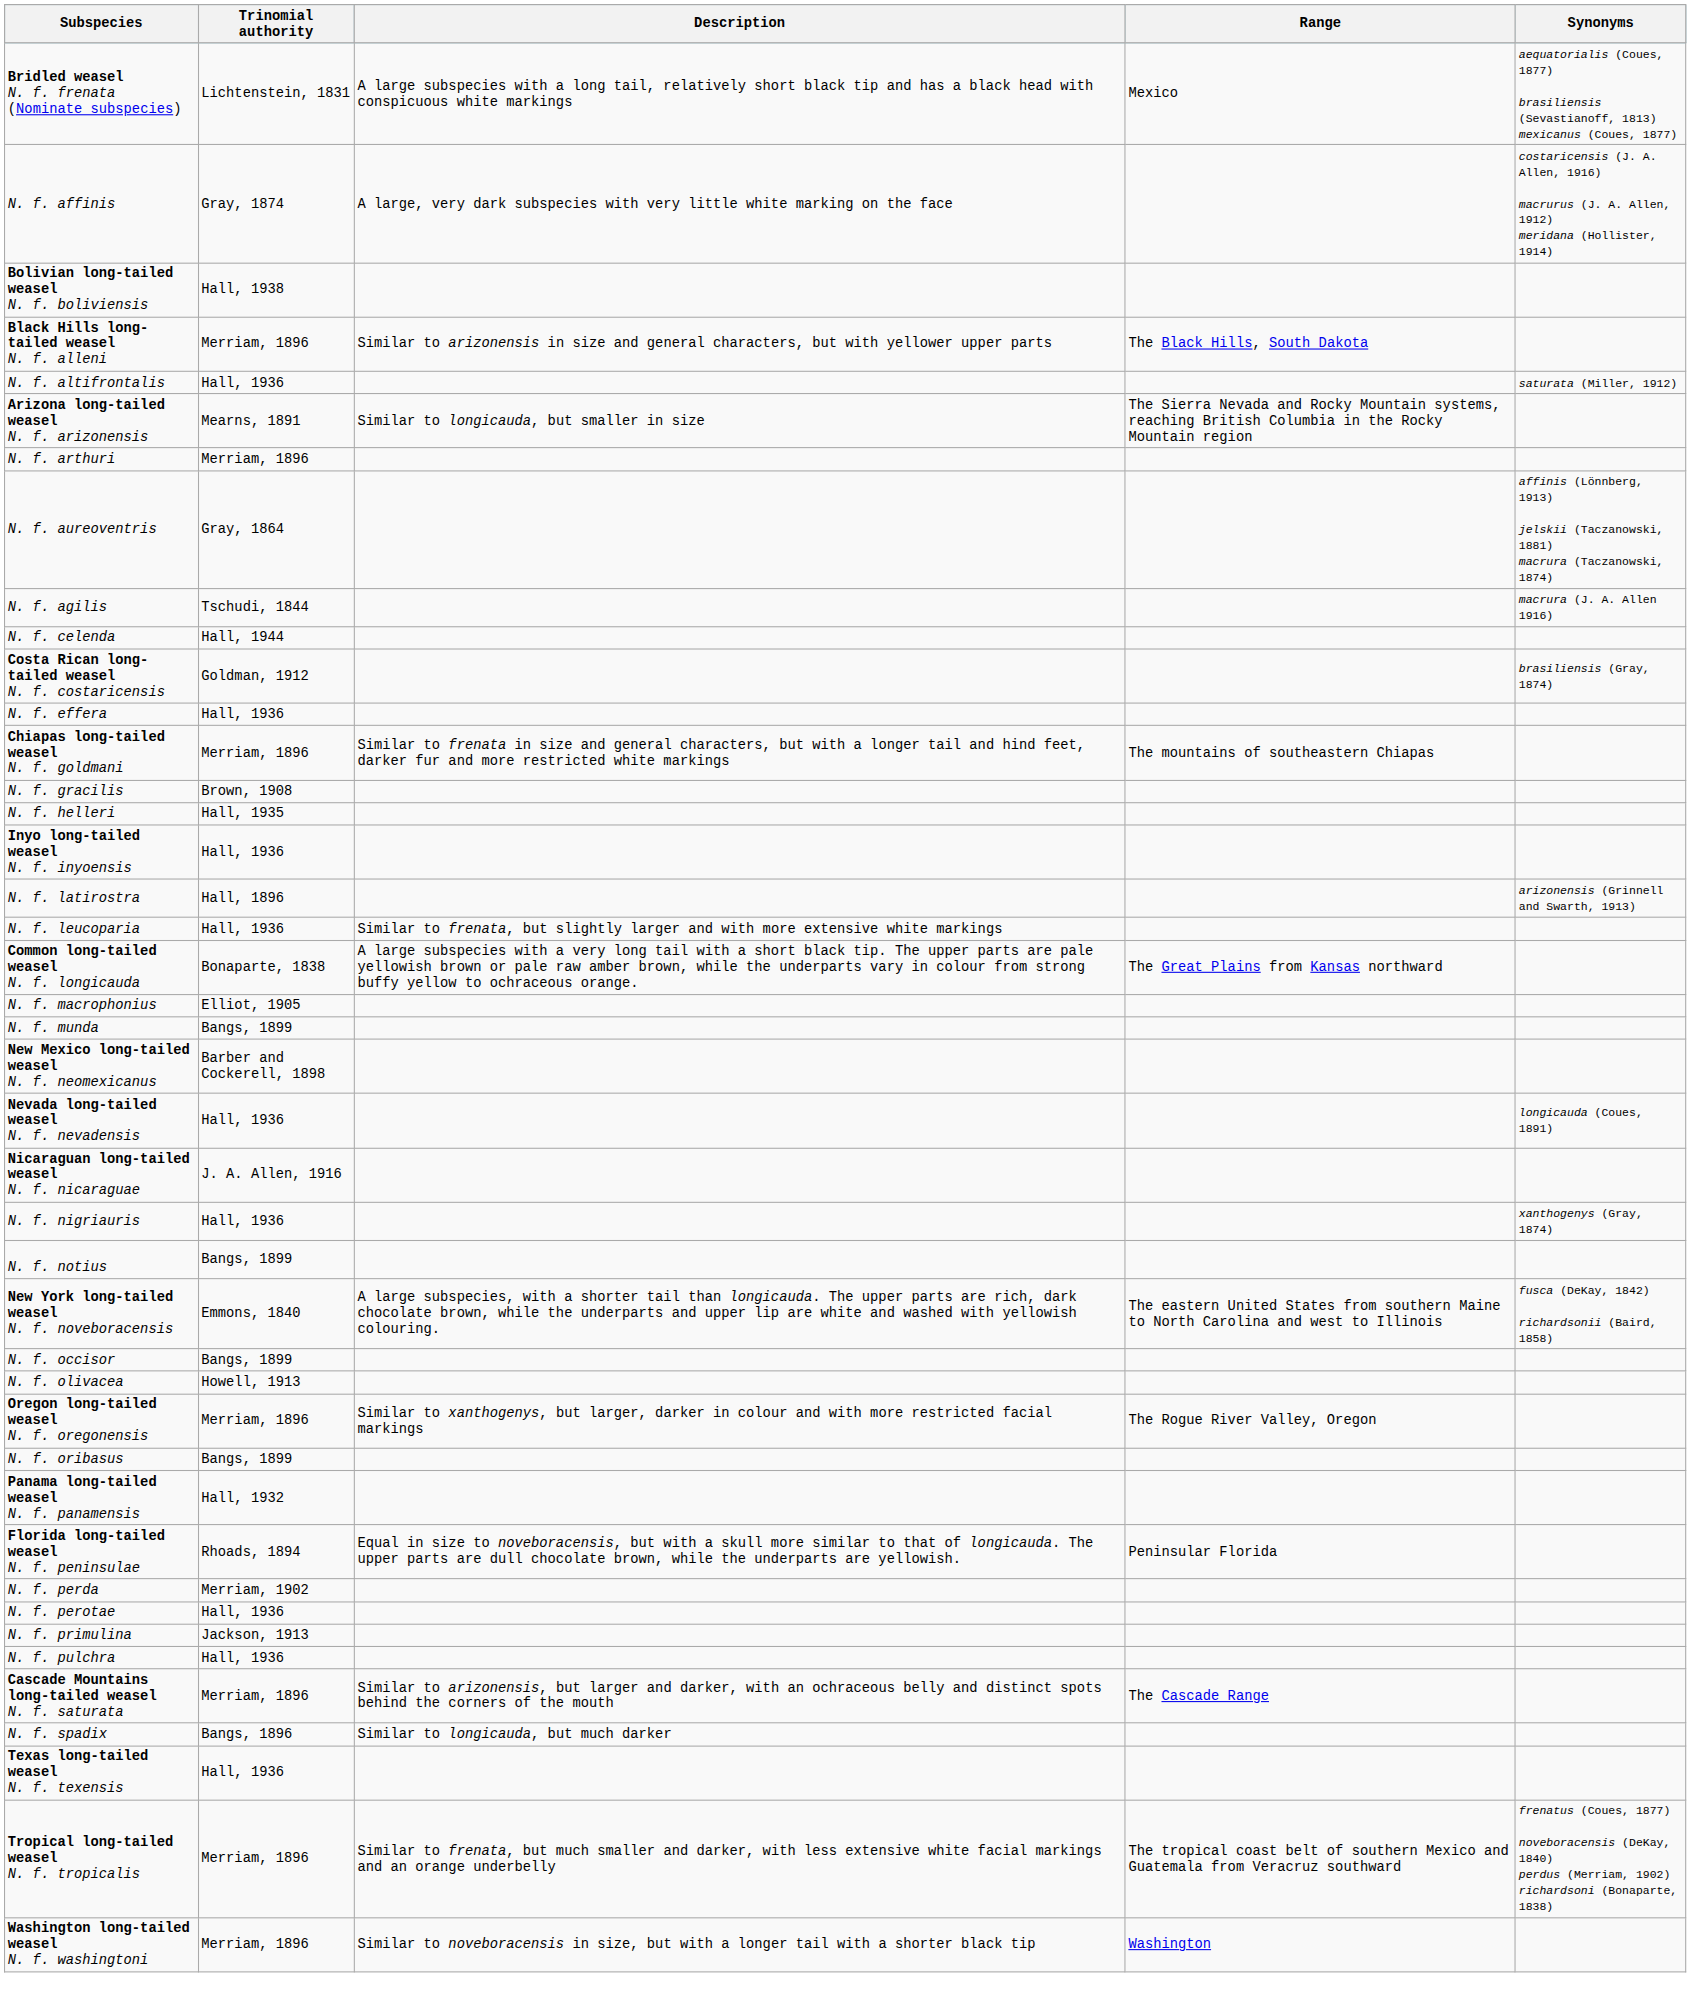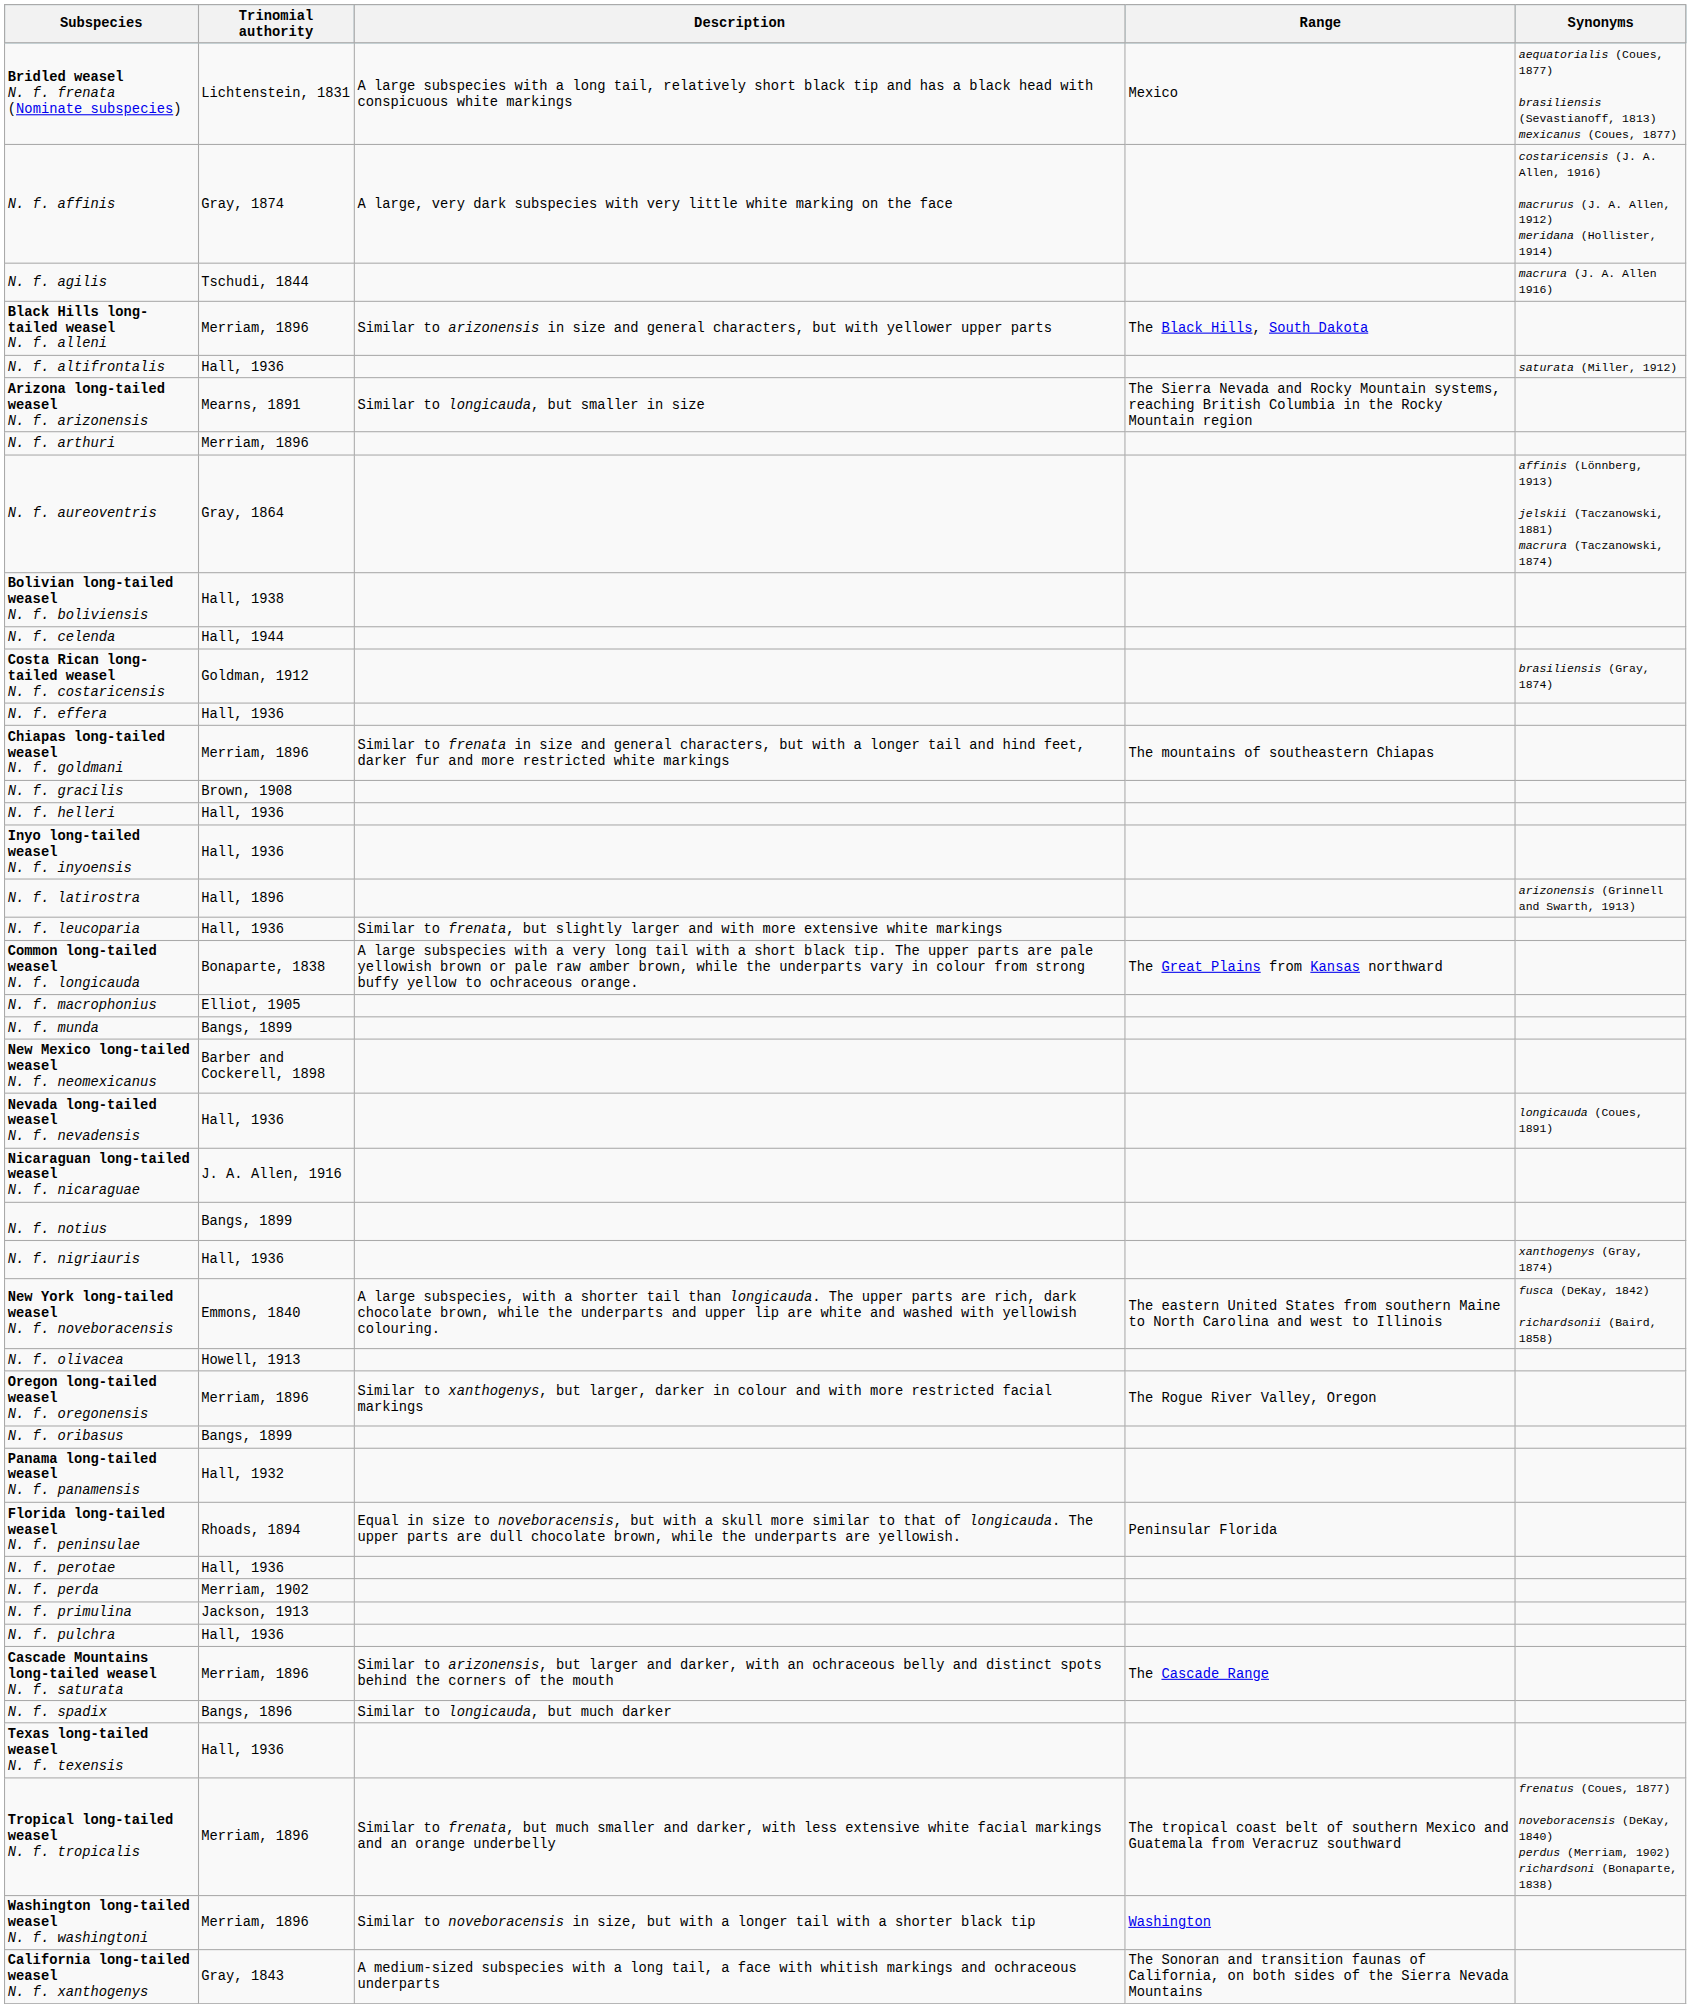rows swapped: (57, 607) <-> (91, 290)
(243, 814) Hall, 1935 -> (243, 814) Hall, 1936
rows swapped: (74, 1221) <-> (57, 1267)
- row: (62, 1360)
rows swapped: (53, 1590) <-> (62, 1613)
+ row: (99, 1977)
